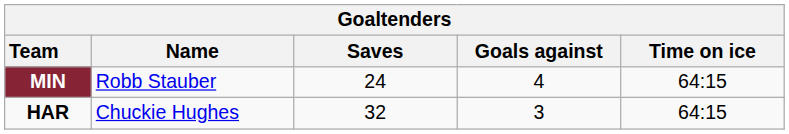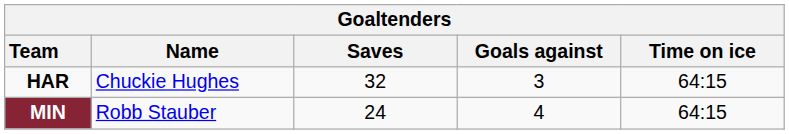rows swapped: (48, 112) <-> (48, 81)
